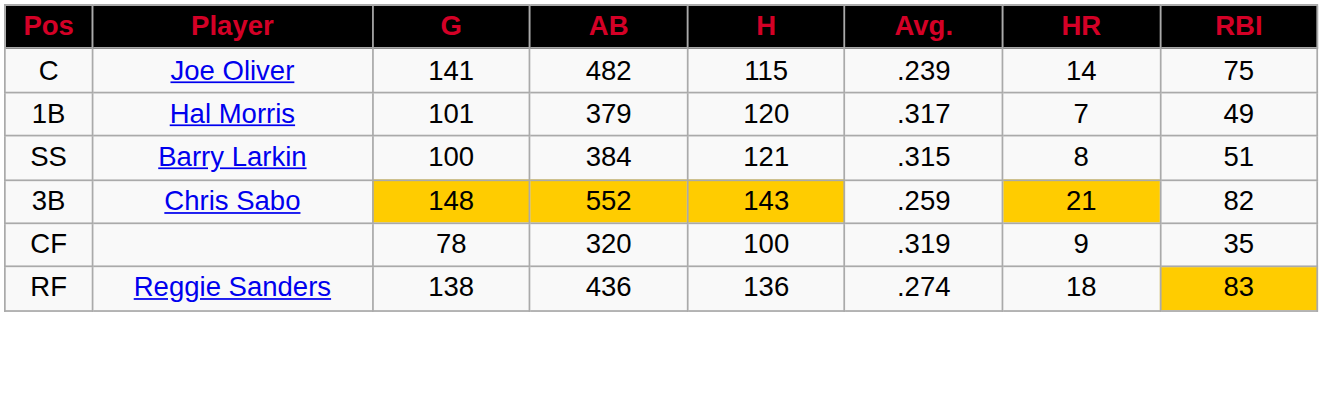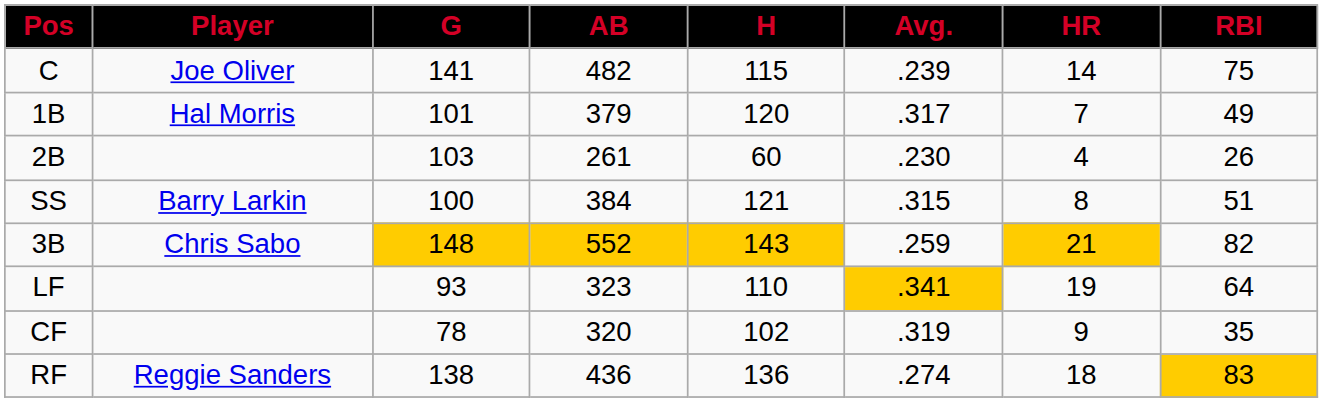+ row: (49, 157)
+ row: (49, 288)
(766, 244) 100 -> (766, 331) 102
